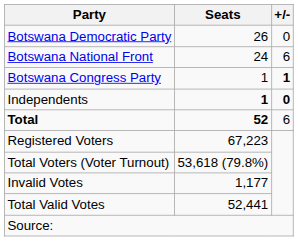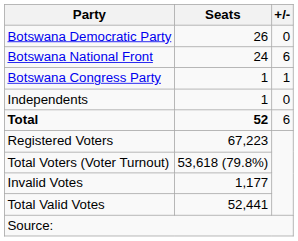(287, 78) bold -> (287, 78) normal
(265, 99) bold -> (265, 99) normal
(287, 99) bold -> (287, 99) normal
